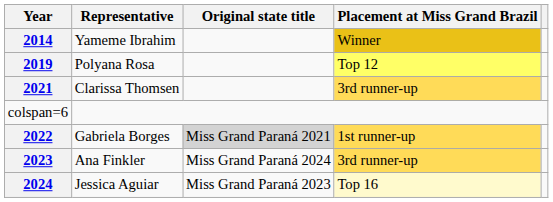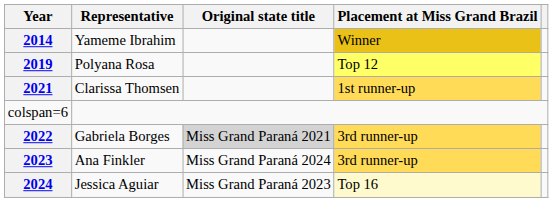(378, 88) 3rd runner-up -> (376, 88) 1st runner-up
(376, 137) 1st runner-up -> (378, 137) 3rd runner-up
